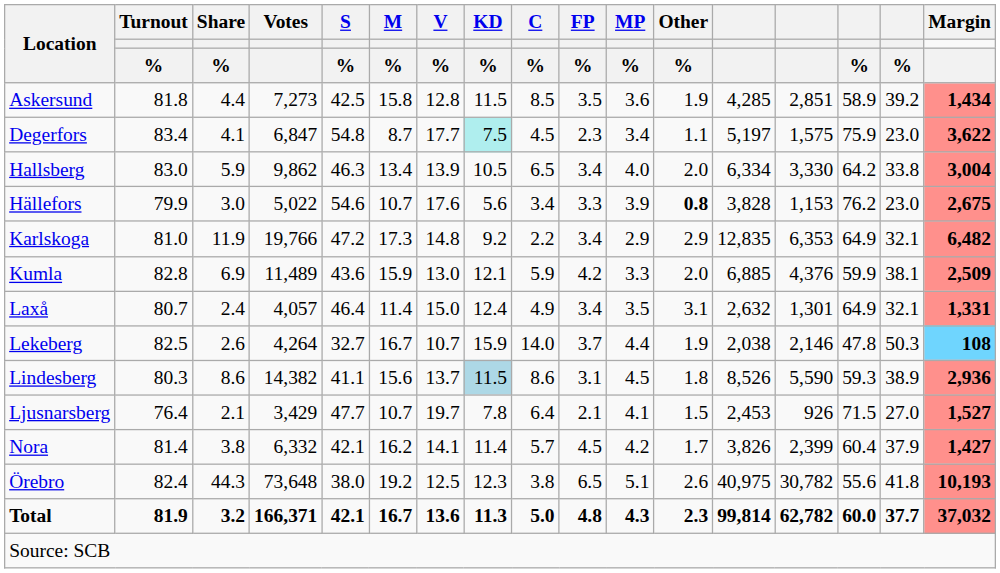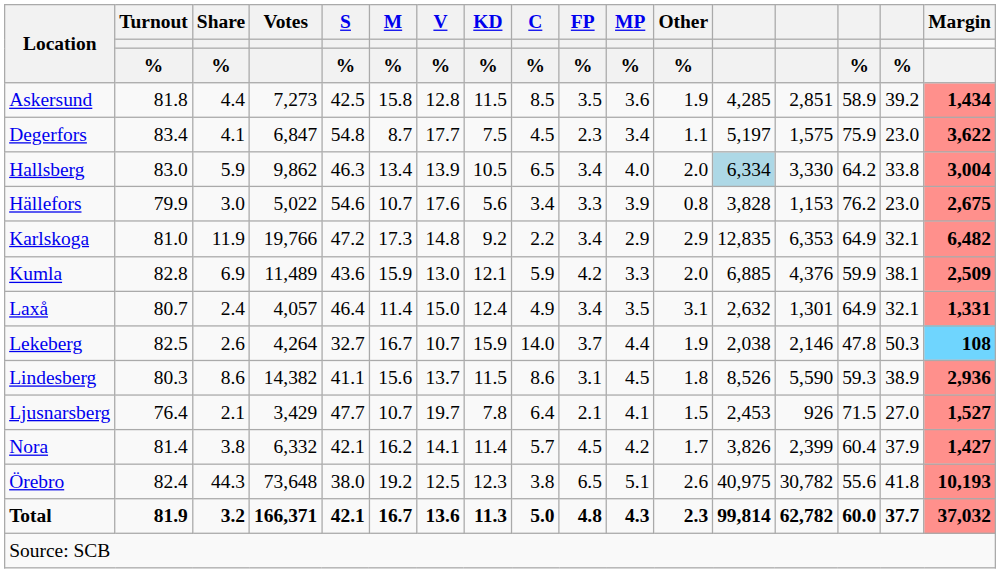(495, 134) paleturquoise background -> (495, 134) no background
(749, 169) no background -> (749, 169) lightblue background
(696, 204) bold -> (696, 204) normal
(490, 377) lightblue background -> (490, 377) no background
